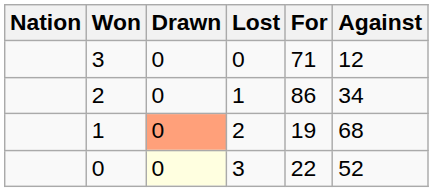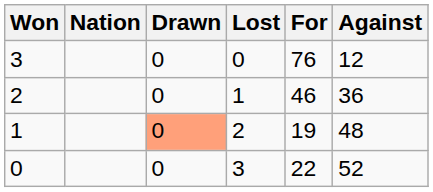columns swapped: (46, 22) <-> (116, 22)
(303, 58) 71 -> (303, 58) 76
(303, 95) 86 -> (303, 95) 46
(351, 95) 34 -> (351, 95) 36
(351, 131) 68 -> (351, 131) 48
(158, 167) lightyellow background -> (158, 167) no background
